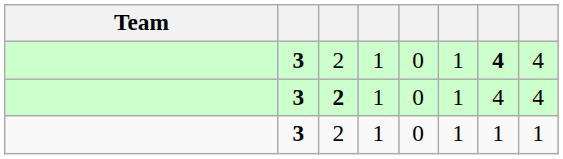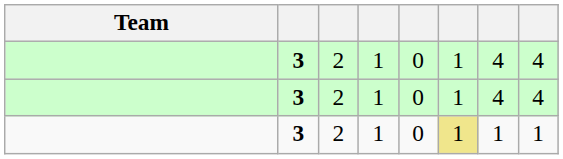(498, 60) bold -> (498, 60) normal
(338, 97) bold -> (338, 97) normal
(458, 134) no background -> (458, 134) khaki background
